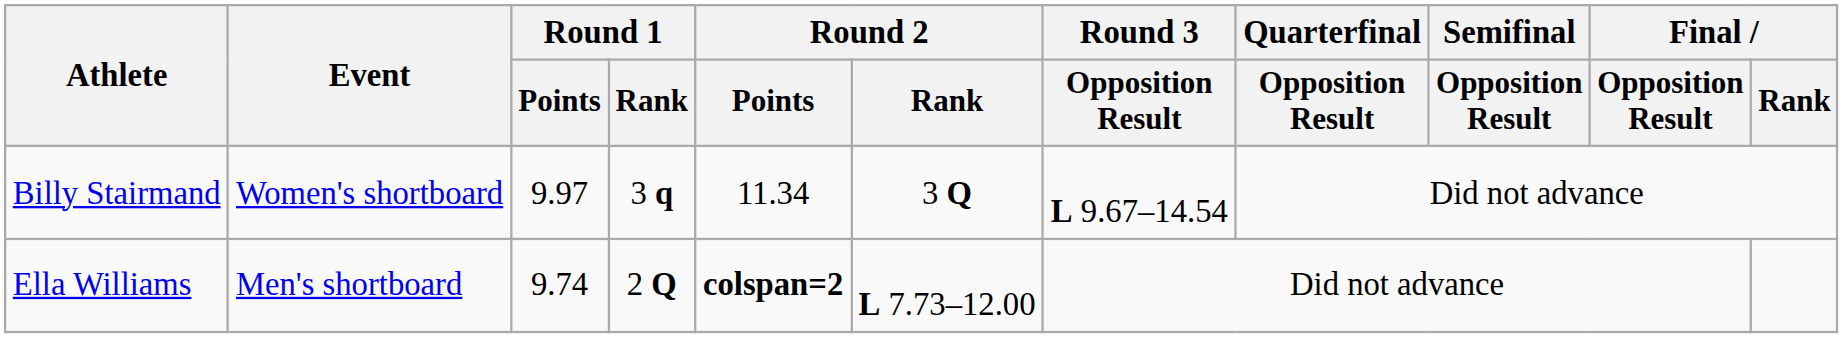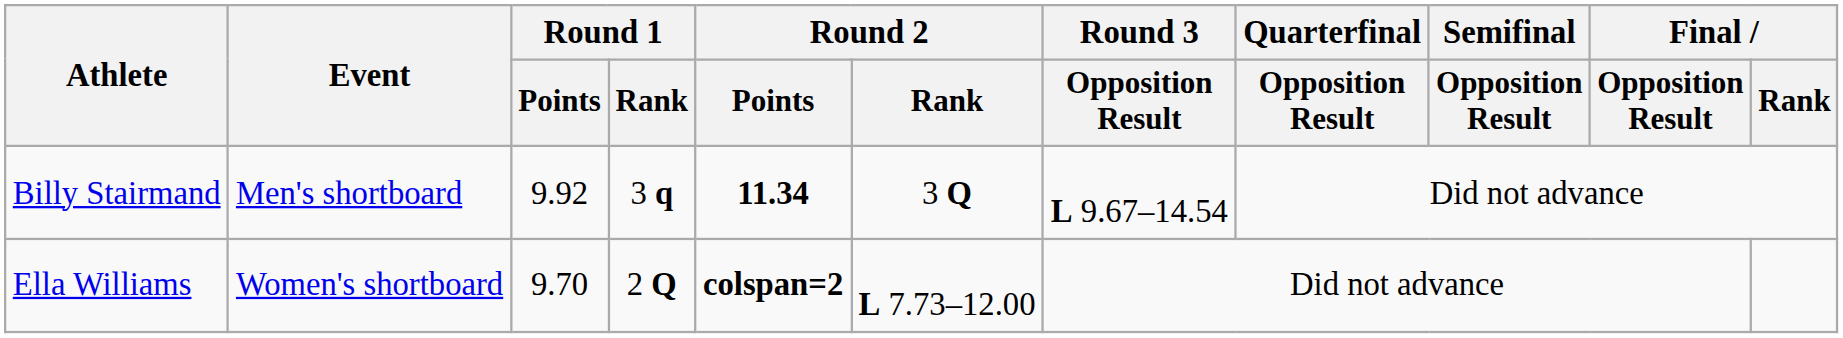(370, 192) Women's shortboard -> (349, 192) Men's shortboard
(560, 192) 9.97 -> (560, 192) 9.92
(773, 192) normal -> (773, 192) bold
(349, 284) Men's shortboard -> (370, 284) Women's shortboard
(560, 284) 9.74 -> (560, 284) 9.70
